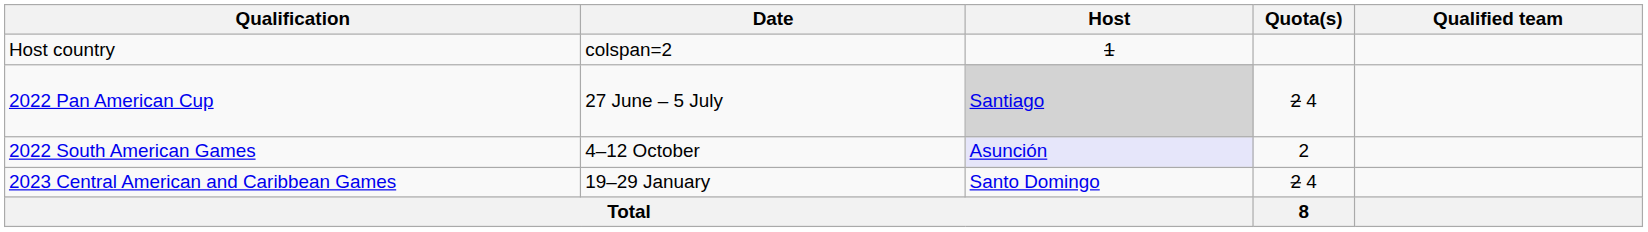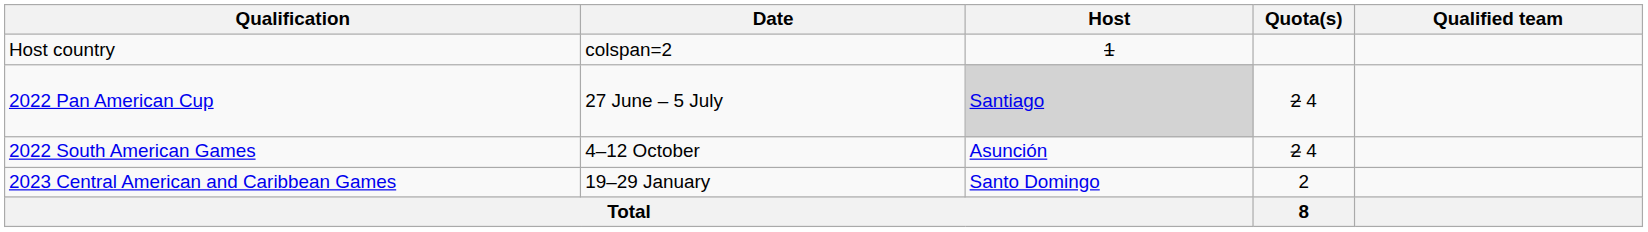(1008, 151) lavender background -> (1008, 151) no background
(1304, 151) 2 -> (1304, 151) 2 4
(1304, 181) 2 4 -> (1304, 181) 2
